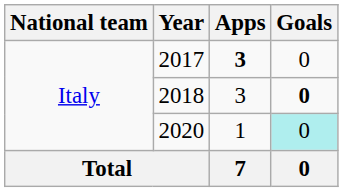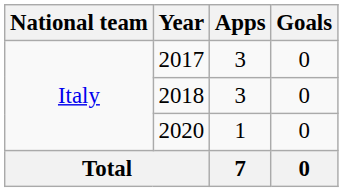(240, 58) bold -> (240, 58) normal
(304, 95) bold -> (304, 95) normal
(304, 131) paleturquoise background -> (304, 131) no background
